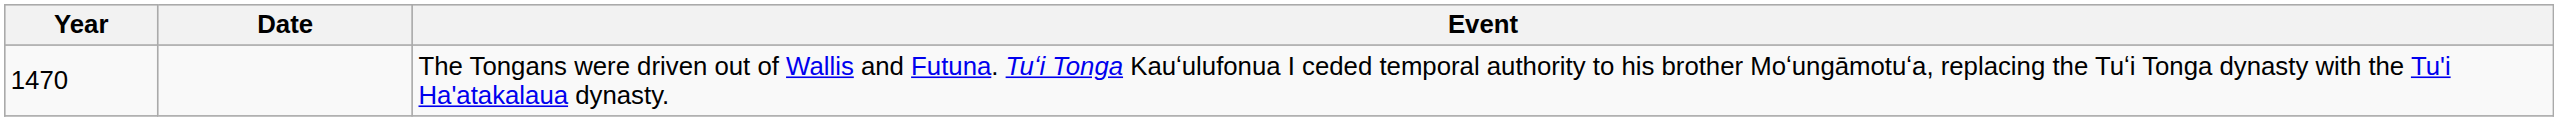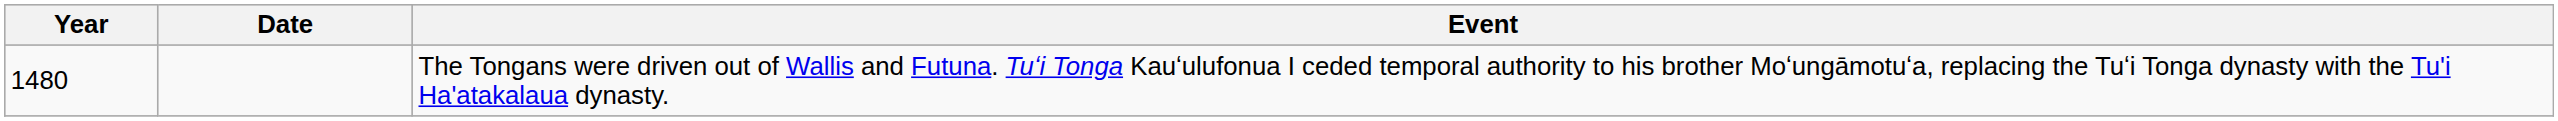(39, 80) 1470 -> (39, 80) 1480
